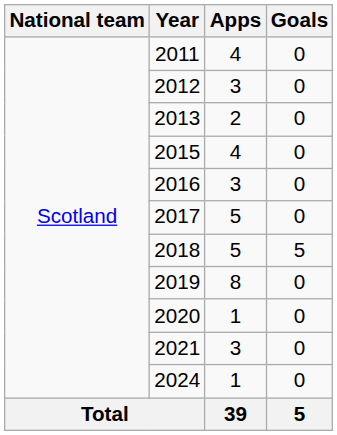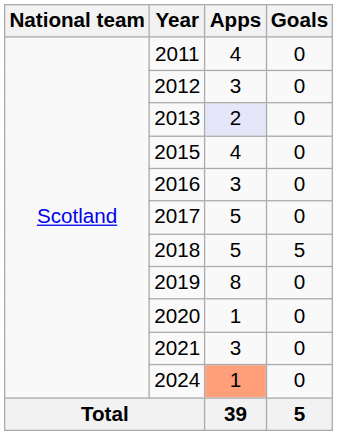(235, 119) no background -> (235, 119) lavender background
(235, 380) no background -> (235, 380) lightsalmon background
